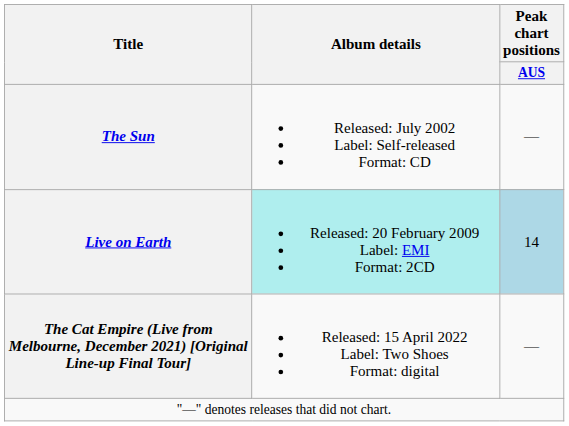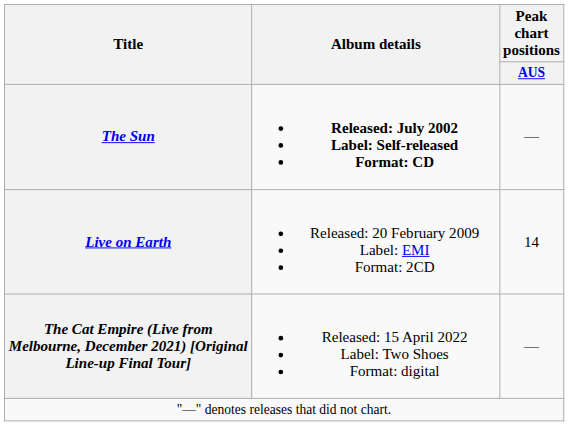(376, 145) normal -> (376, 145) bold
(376, 250) paleturquoise background -> (376, 250) no background
(532, 241) lightblue background -> (532, 241) no background
